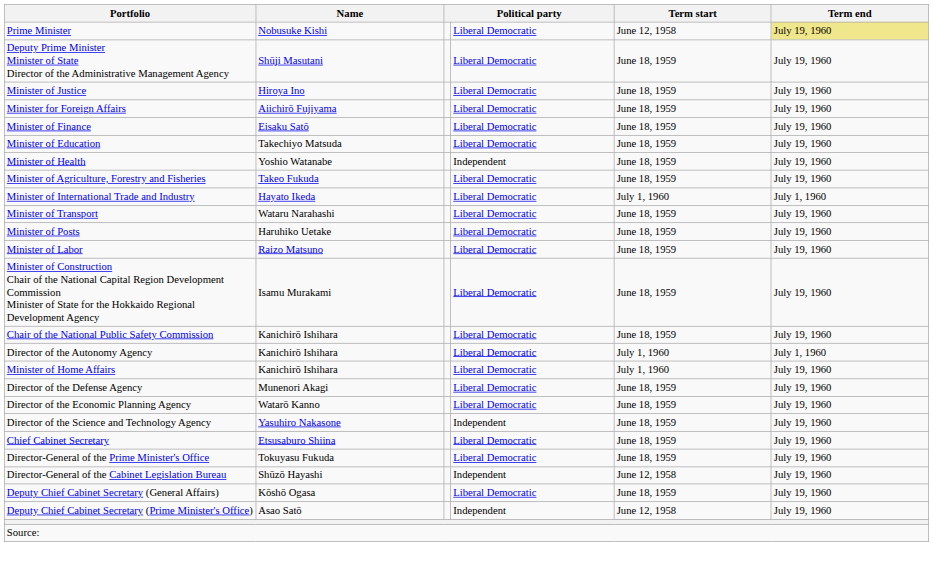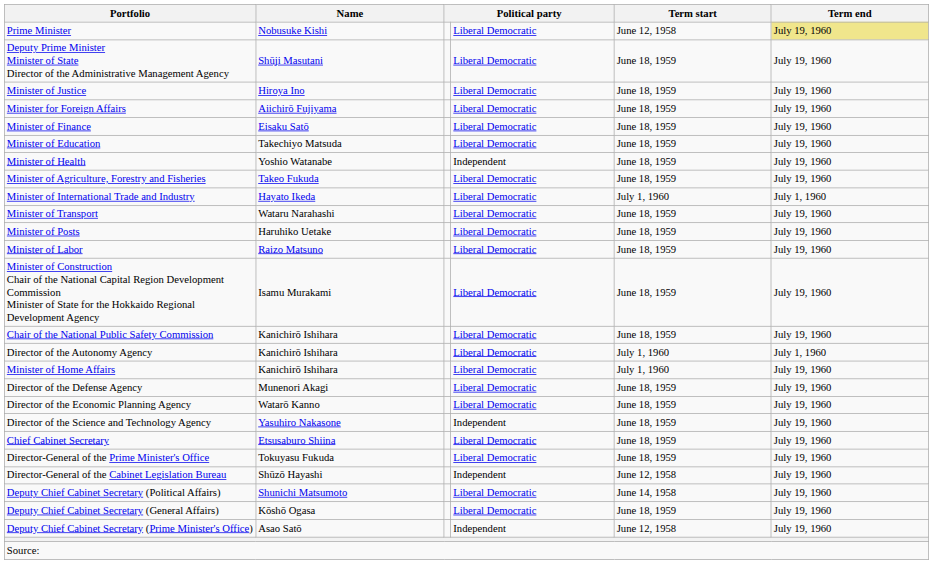+ row: (114, 493)
